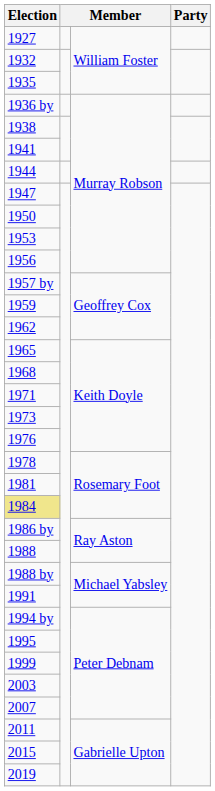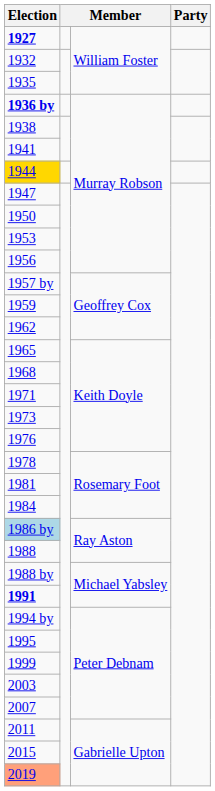(22, 37) normal -> (22, 37) bold
(31, 104) normal -> (31, 104) bold
(22, 171) no background -> (22, 171) gold background
(22, 506) khaki background -> (22, 506) no background
(31, 529) no background -> (31, 529) lightblue background
(22, 596) normal -> (22, 596) bold
(22, 774) no background -> (22, 774) lightsalmon background
